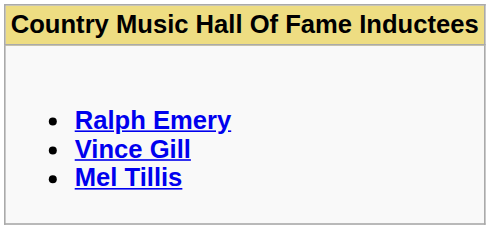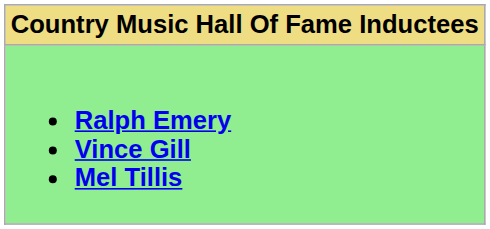(245, 149) no background -> (245, 149) lightgreen background
